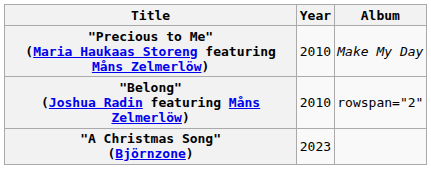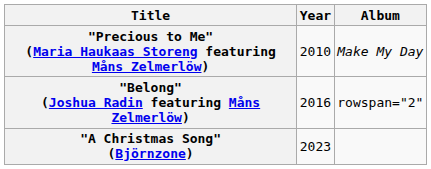(315, 102) 2010 -> (315, 102) 2016
